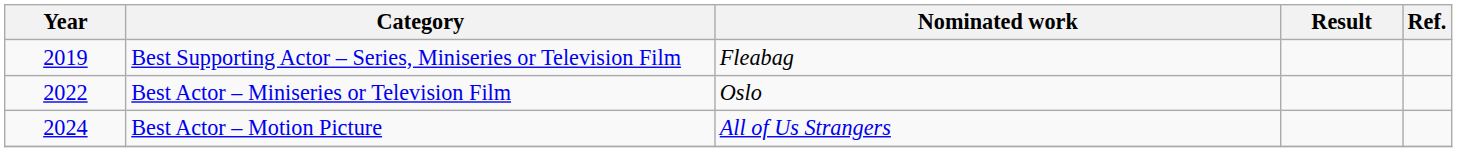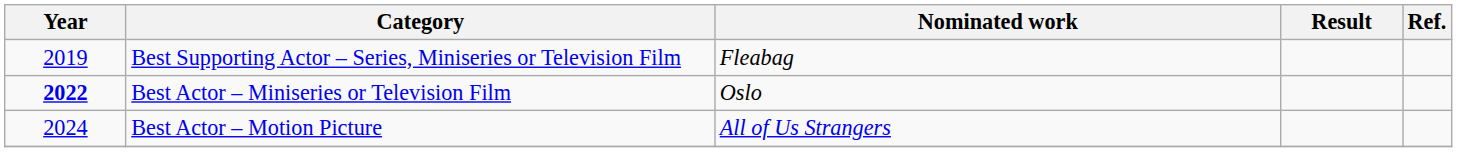(65, 92) normal -> (65, 92) bold
